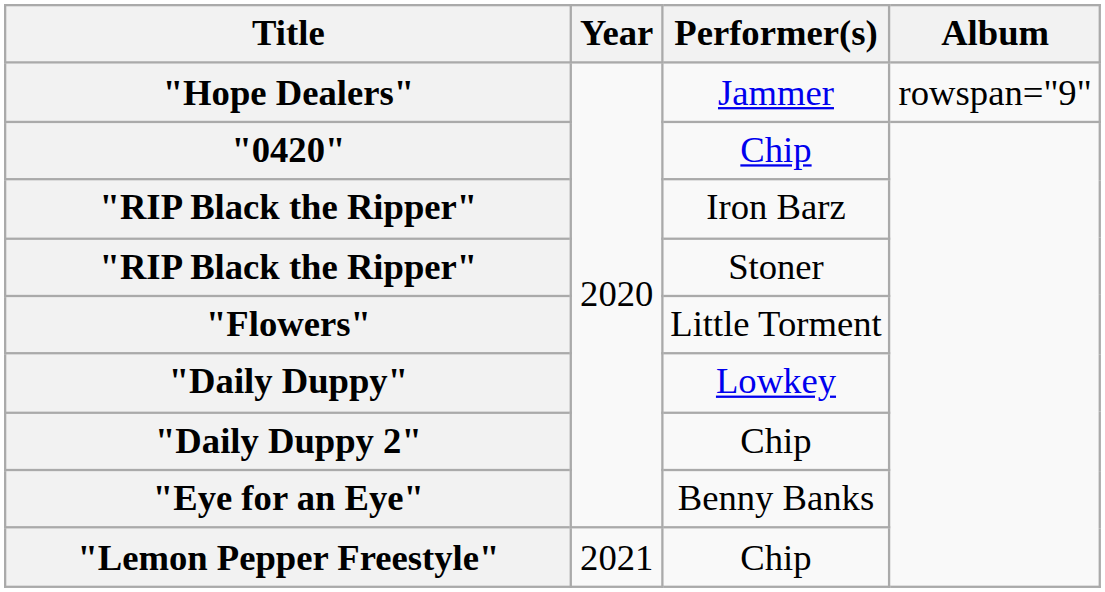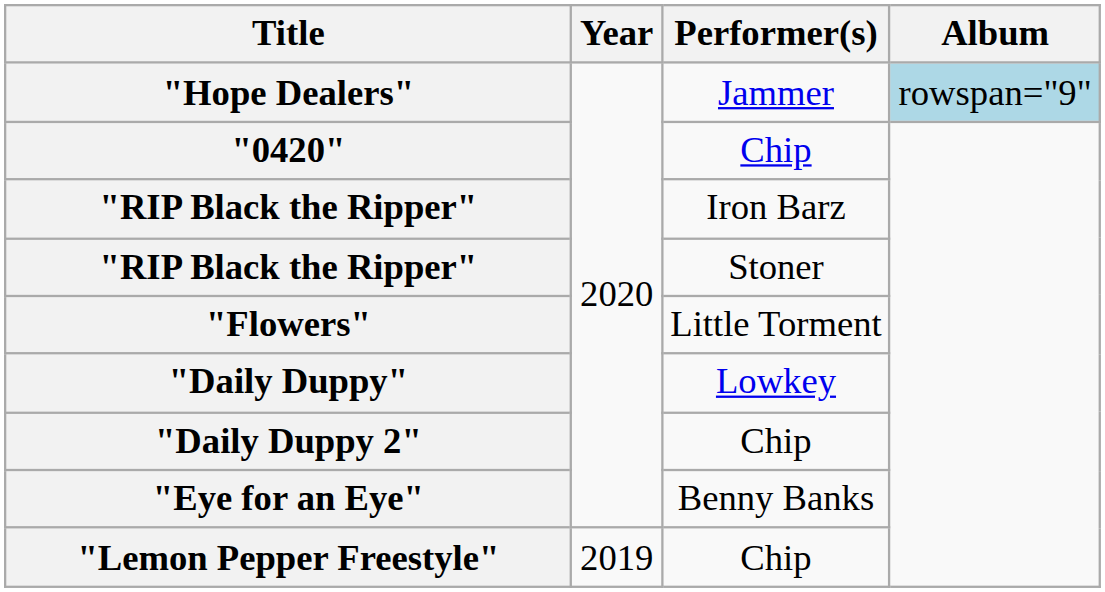(995, 91) no background -> (995, 91) lightblue background
(617, 556) 2021 -> (617, 556) 2019
